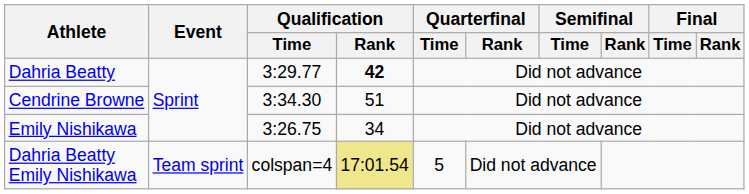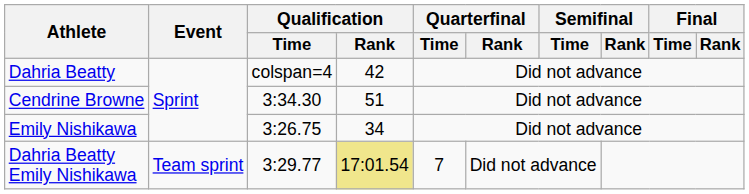(292, 73) 3:29.77 -> (292, 73) colspan=4
(375, 73) bold -> (375, 73) normal
(292, 166) colspan=4 -> (292, 166) 3:29.77
(439, 166) 5 -> (439, 166) 7
